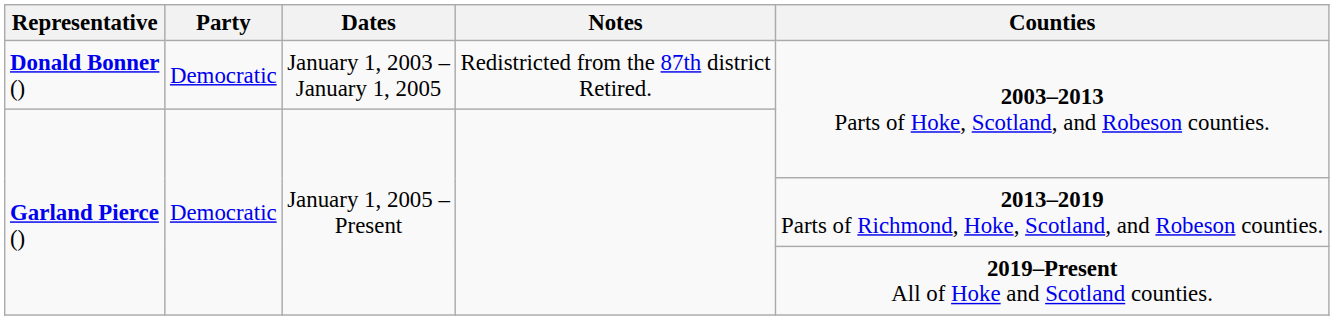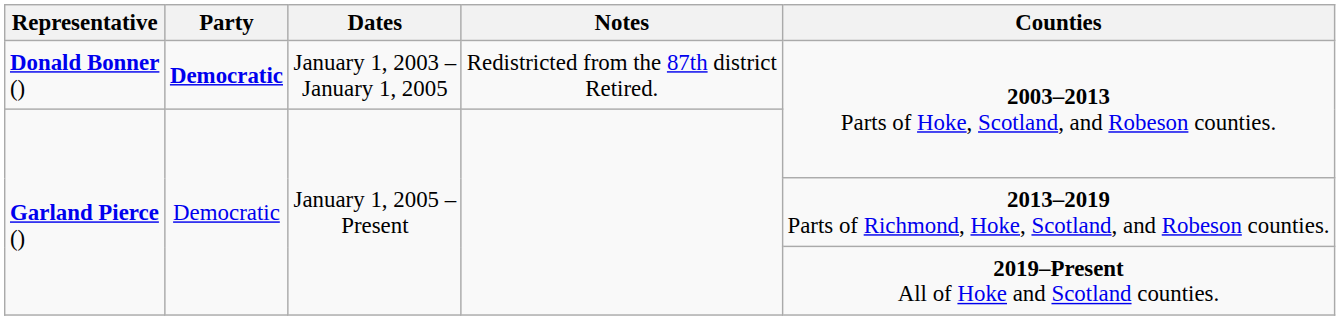(223, 75) normal -> (226, 75) bold
